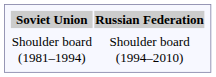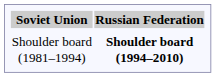(150, 49) normal -> (150, 49) bold
